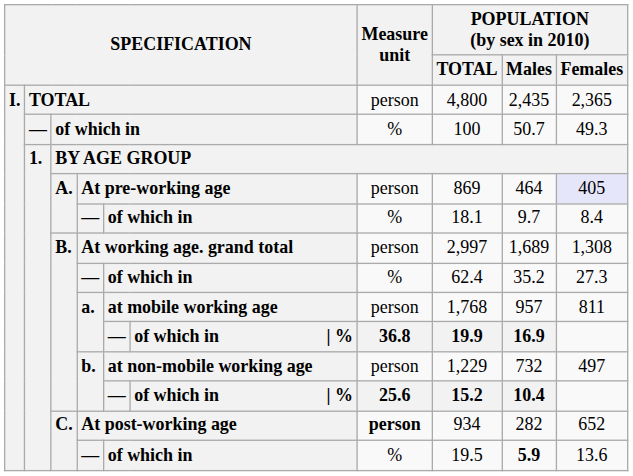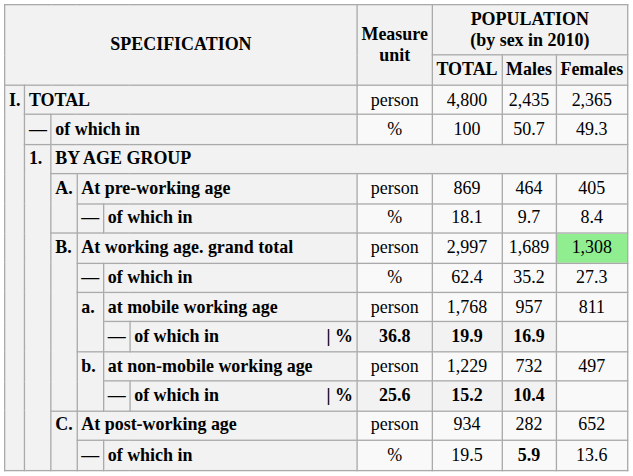(592, 188) lavender background -> (592, 188) no background
(592, 247) no background -> (592, 247) lightgreen background
(395, 425) bold -> (395, 425) normal
